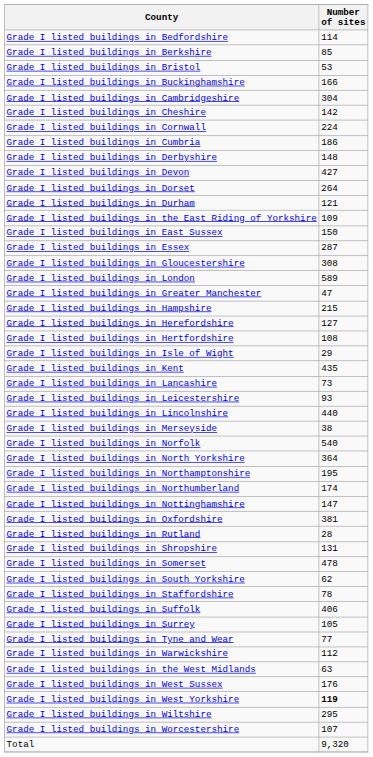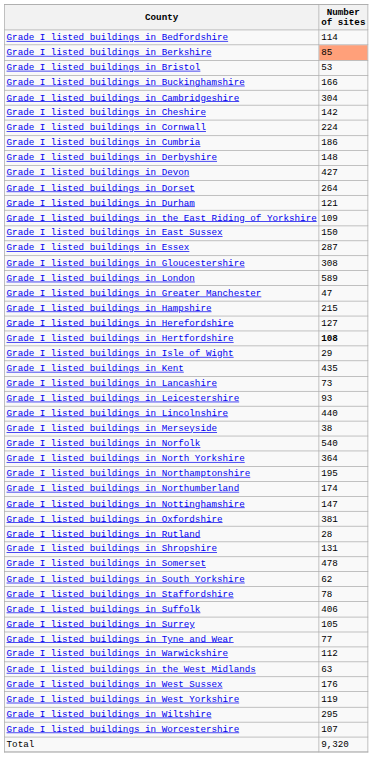(327, 53) no background -> (327, 53) lightsalmon background
(329, 338) normal -> (329, 338) bold
(329, 699) bold -> (329, 699) normal
